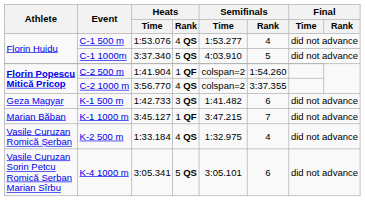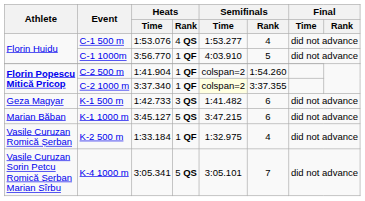(152, 56) 3:37.340 -> (152, 56) 3:56.770
(186, 56) 5 QS -> (186, 56) 1 QF
(152, 86) 3:56.770 -> (152, 86) 3:37.340
(186, 86) 4 QS -> (186, 86) 1 QF
(223, 86) no background -> (223, 86) lightyellow background
(186, 116) 1 QF -> (186, 116) 5 QS
(268, 116) 7 -> (268, 116) 6
(186, 137) 4 QS -> (186, 137) 1 QF
(268, 173) 6 -> (268, 173) 7
